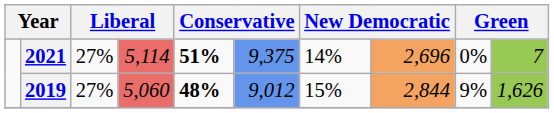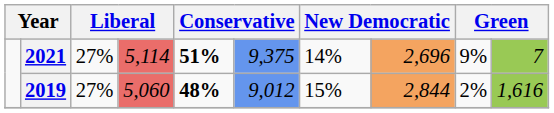(473, 56) 0% -> (473, 56) 9%
(473, 89) 9% -> (473, 89) 2%
(520, 89) 1,626 -> (520, 89) 1,616
